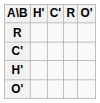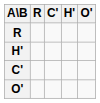columns swapped: (71, 13) <-> (39, 13)
(17, 51) C' -> (17, 51) H'
(17, 70) H' -> (17, 70) C'
